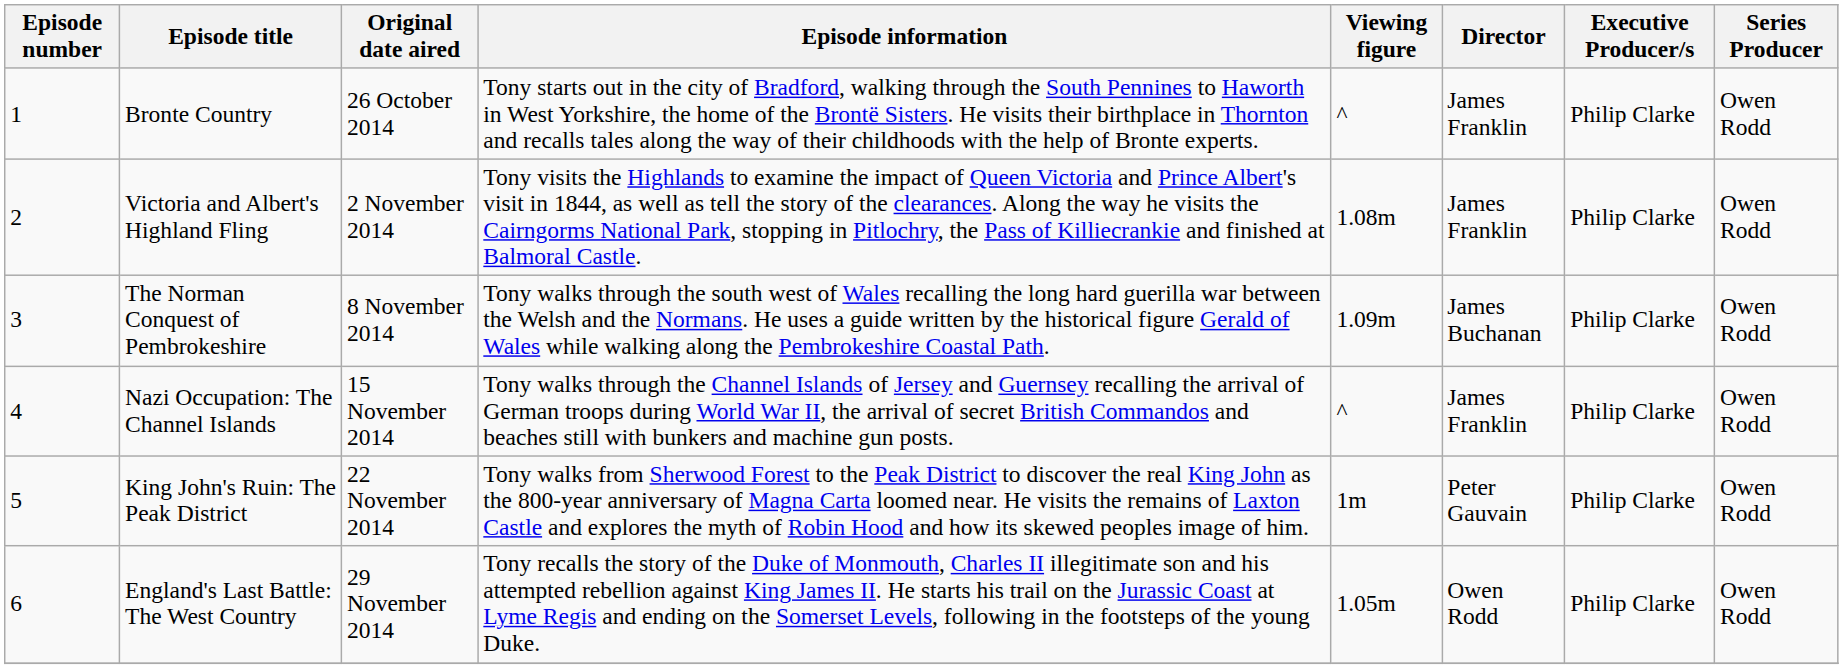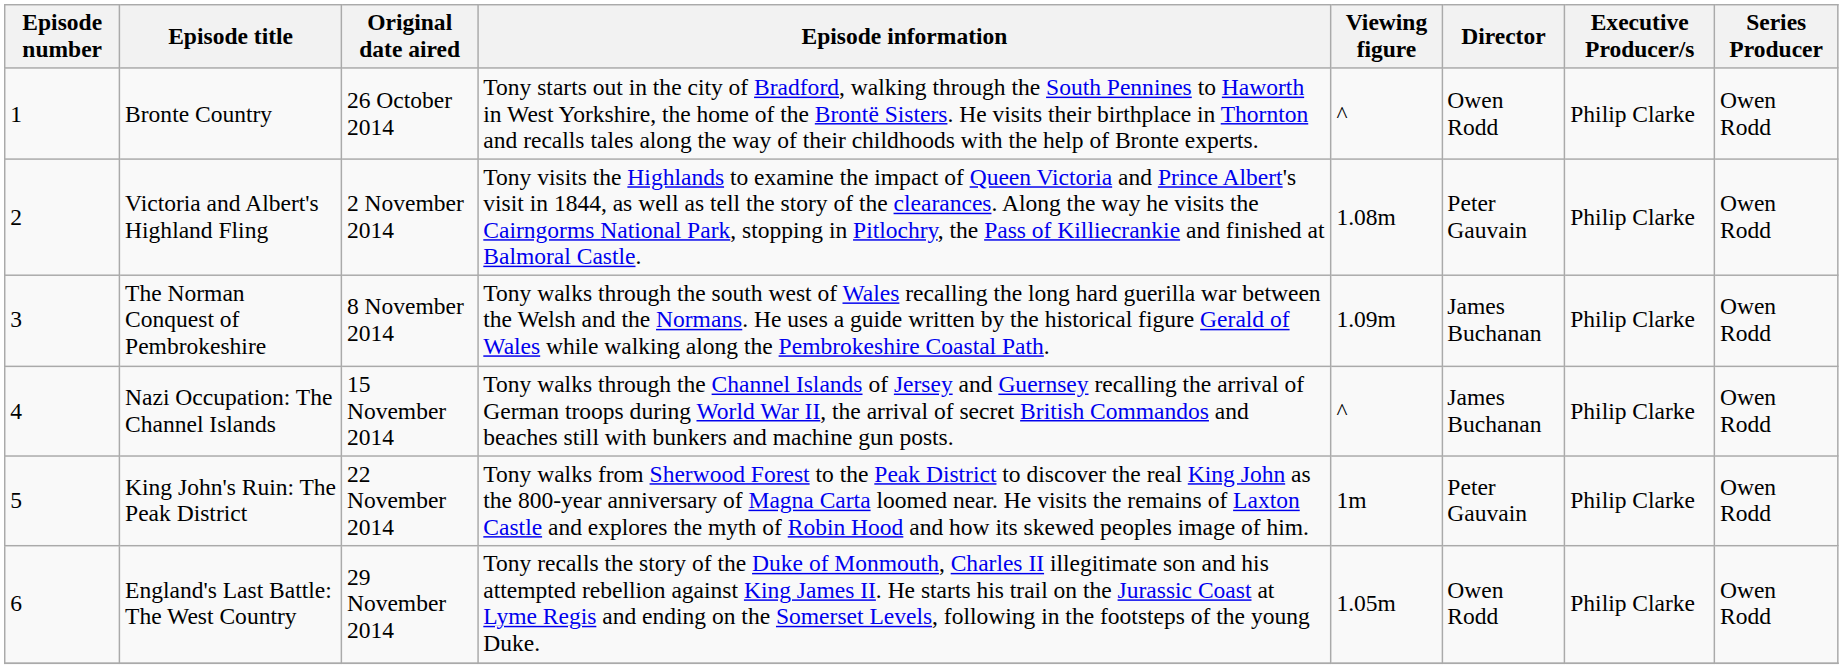(1487, 113) James Franklin -> (1475, 113) Owen Rodd
(1487, 216) James Franklin -> (1487, 216) Peter Gauvain
(1487, 410) James Franklin -> (1494, 410) James Buchanan
